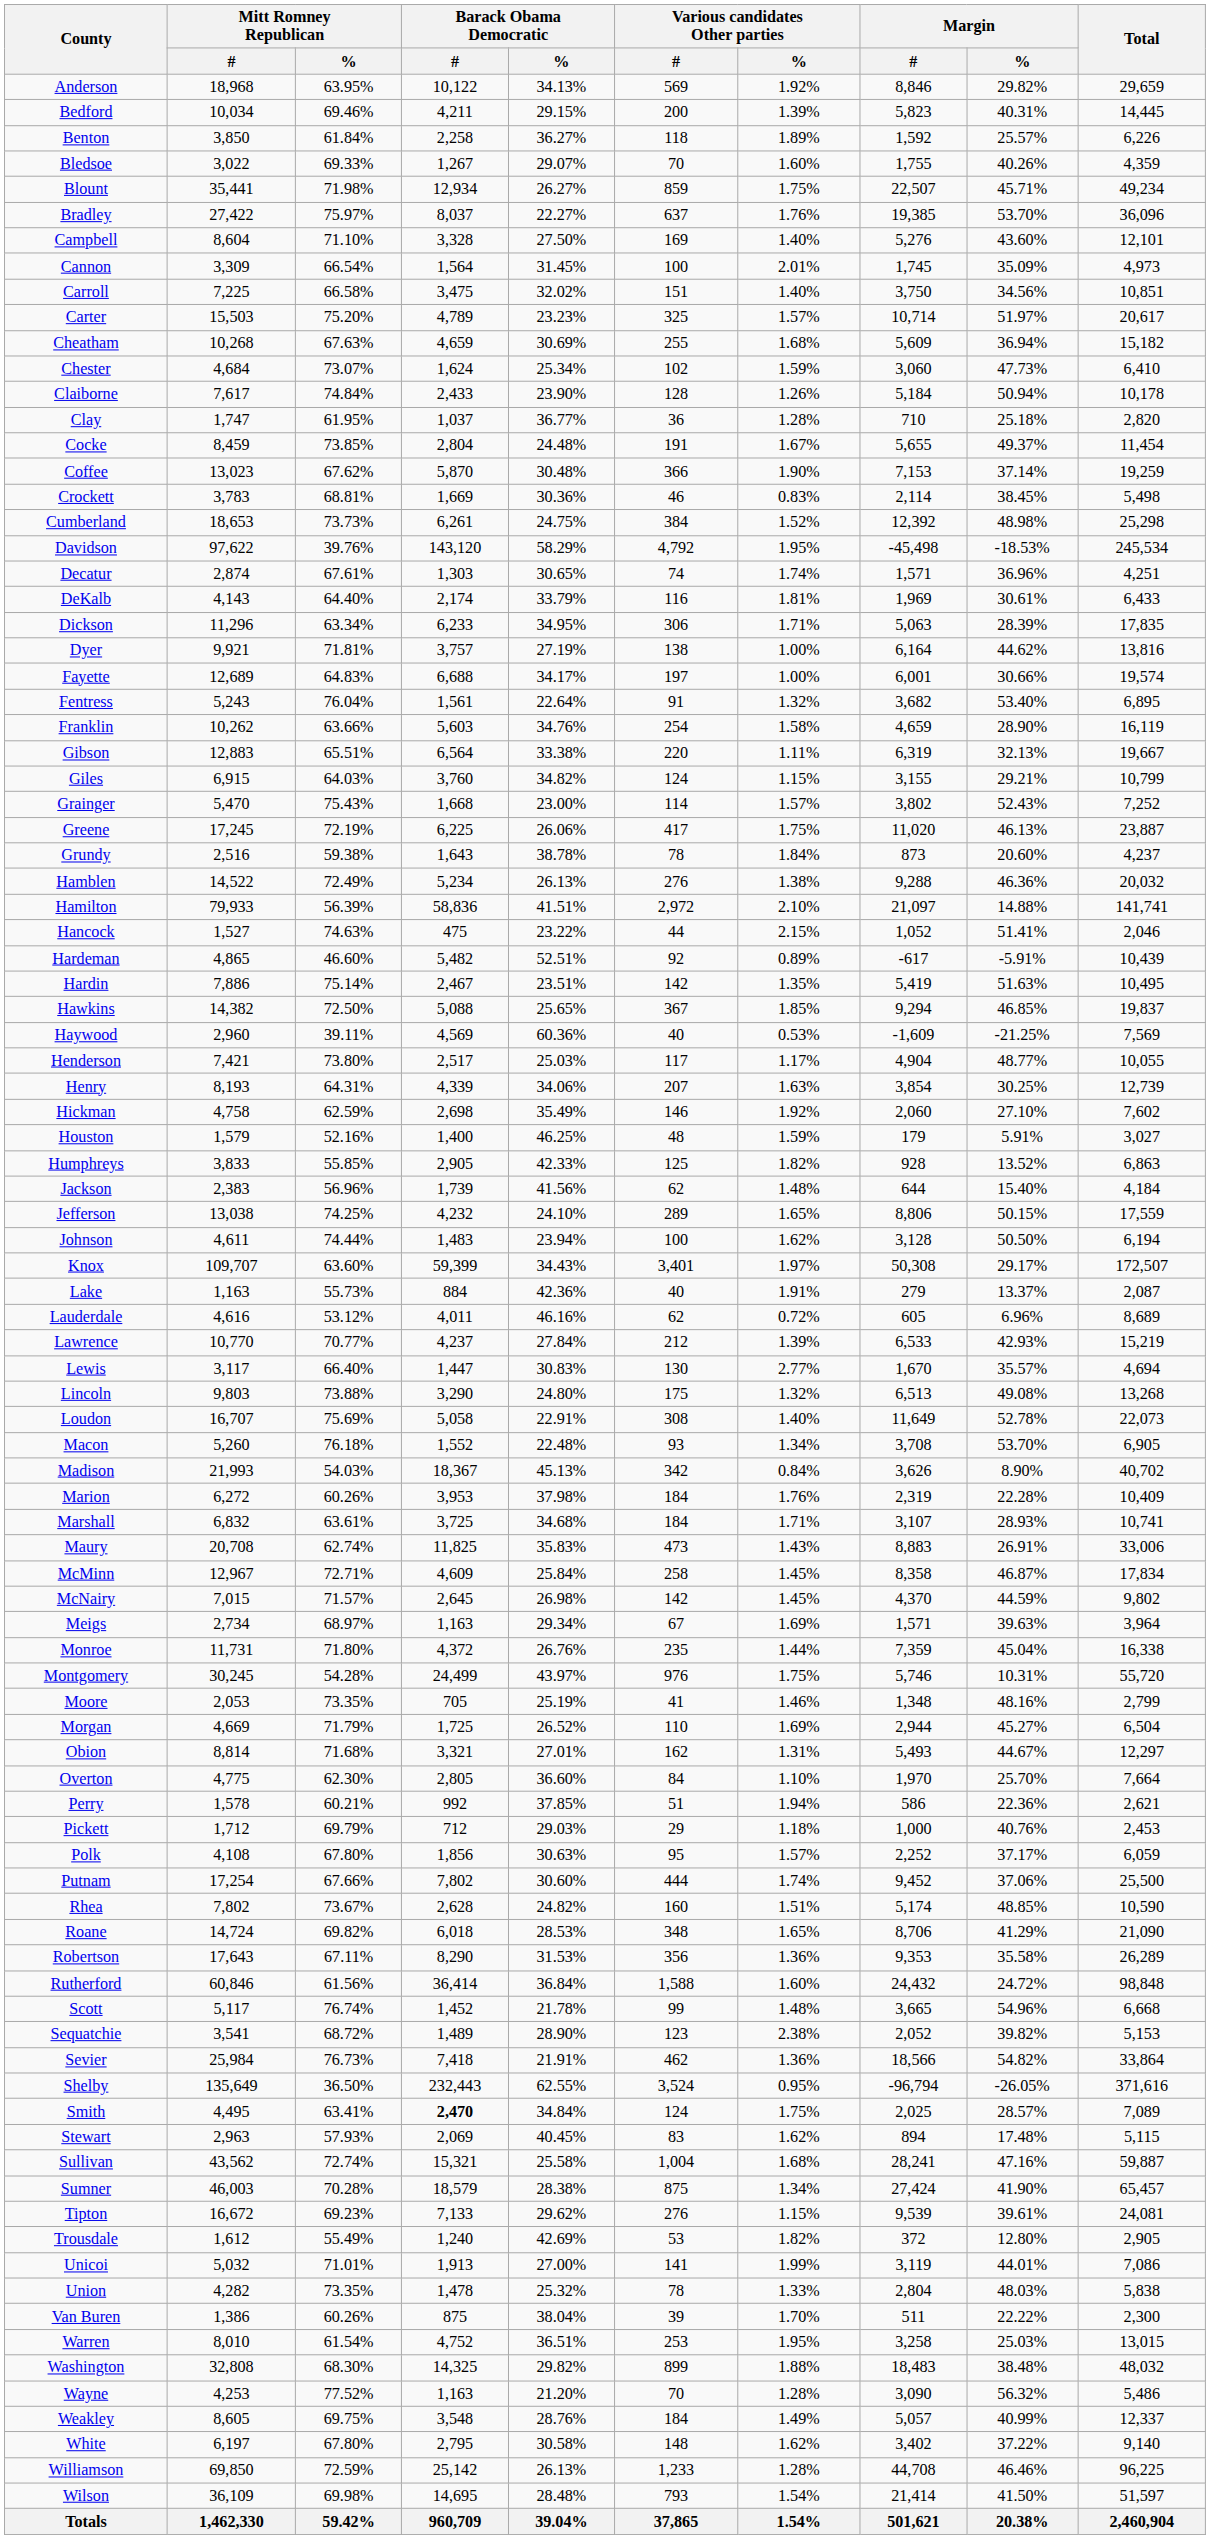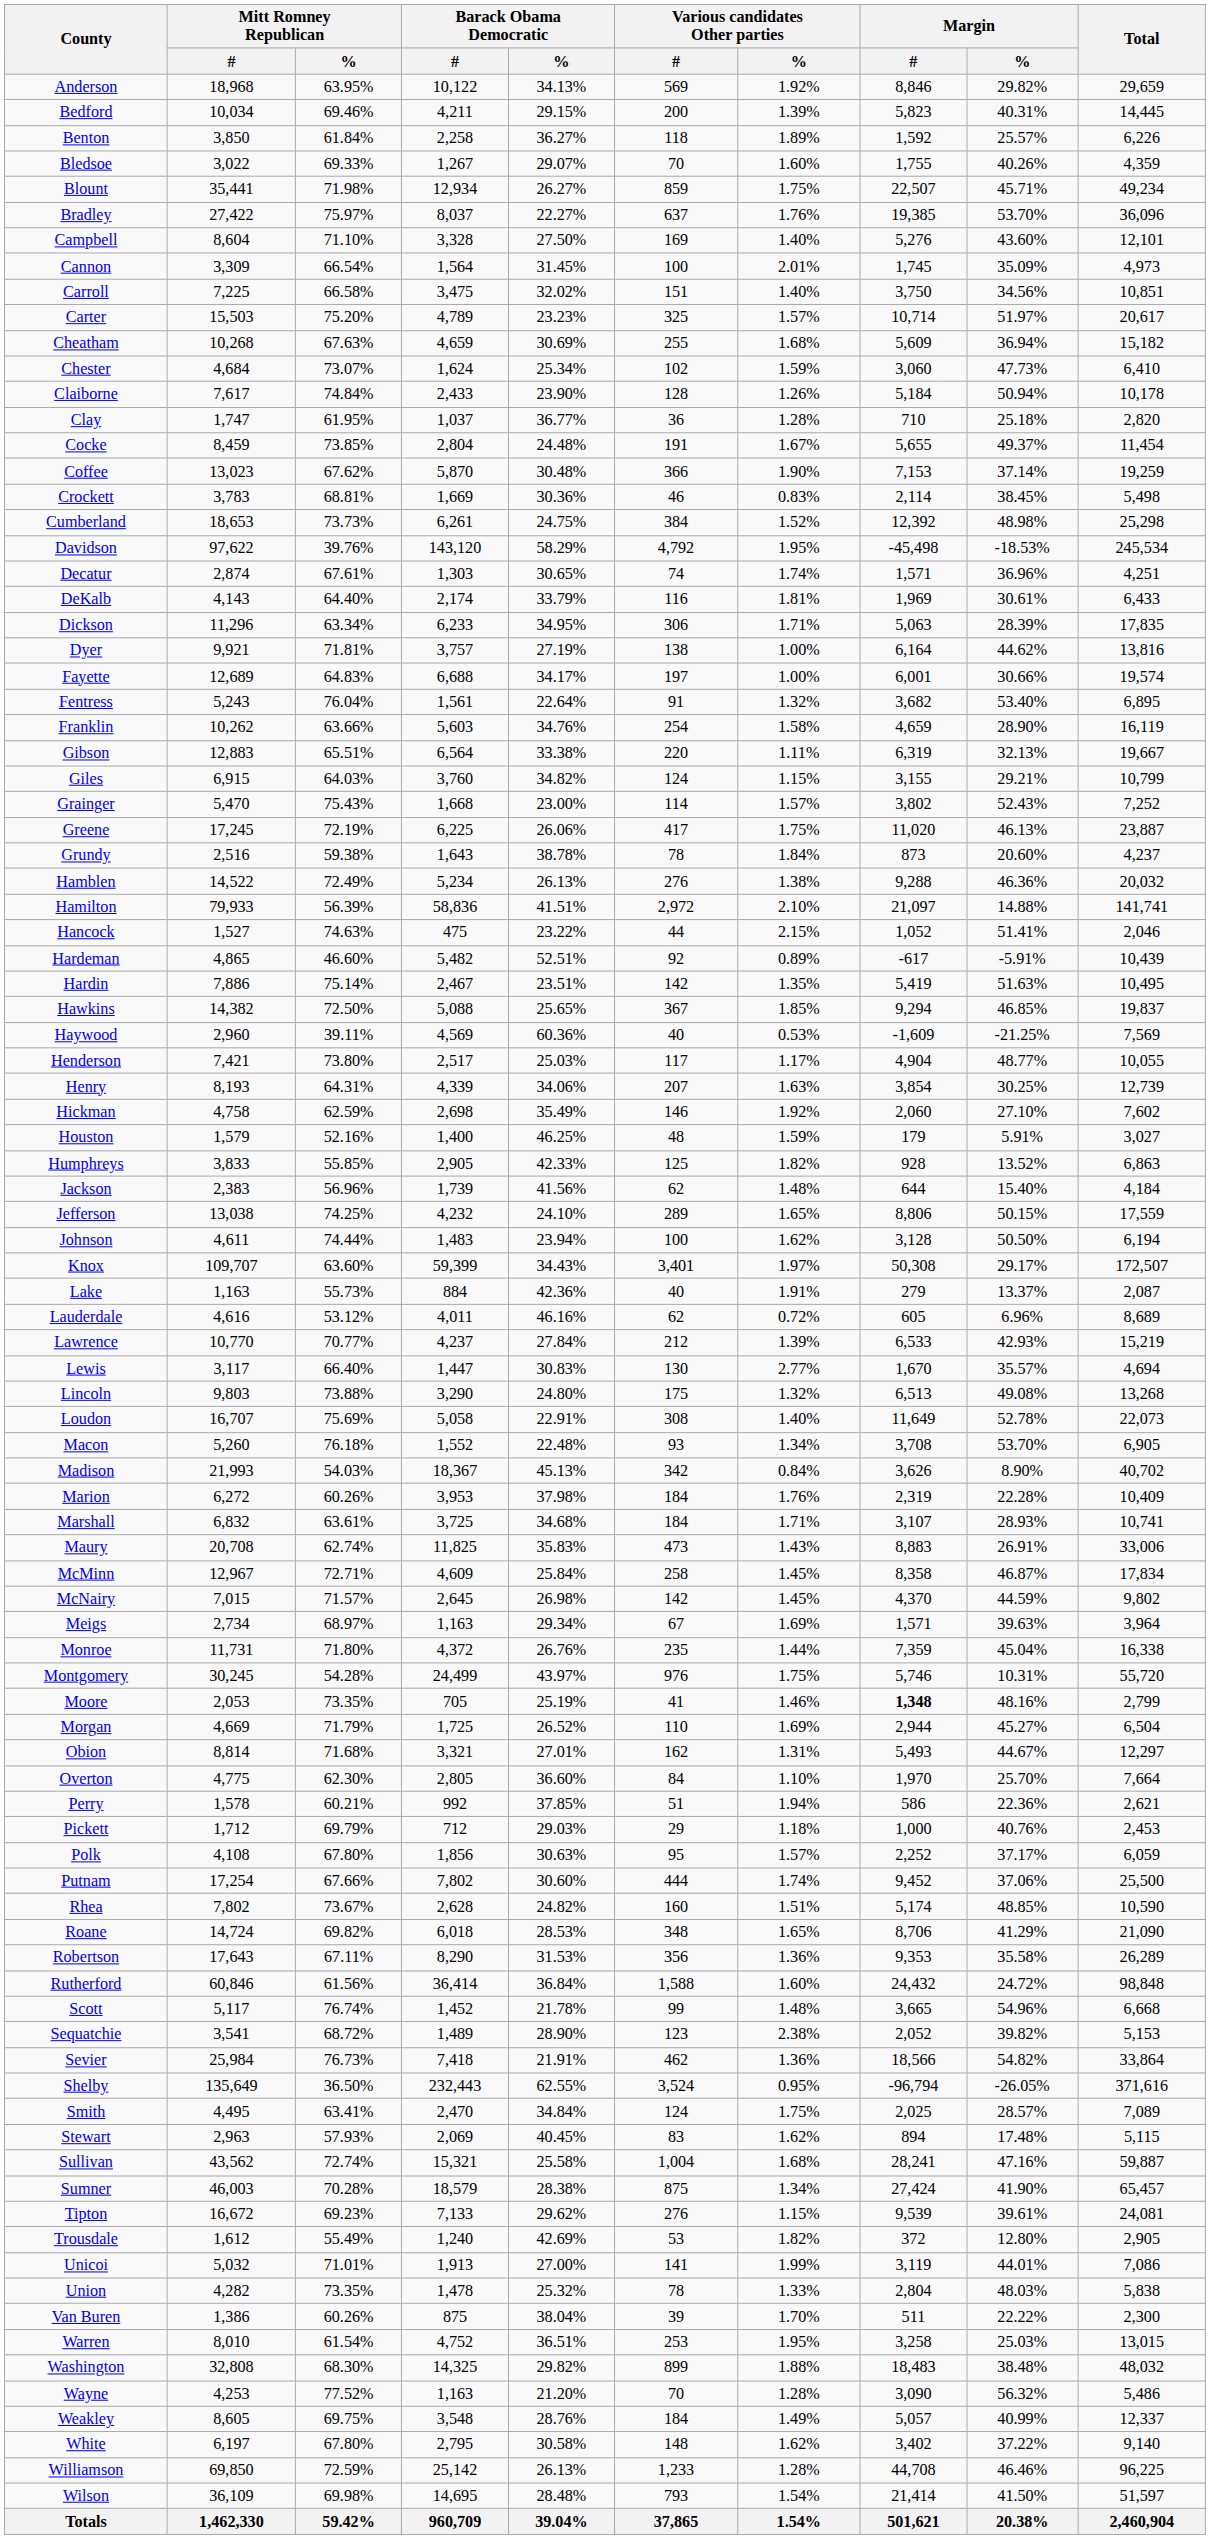(913, 1701) normal -> (913, 1701) bold
(455, 2111) bold -> (455, 2111) normal
